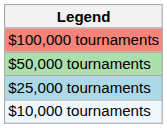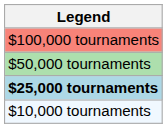(79, 87) normal -> (83, 87) bold
